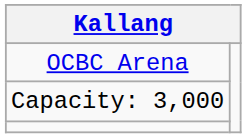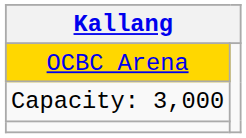(118, 63) no background -> (118, 63) gold background
